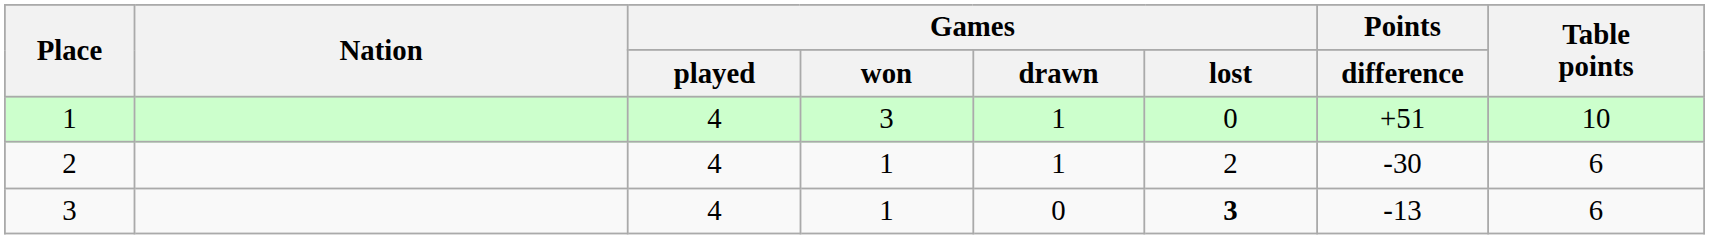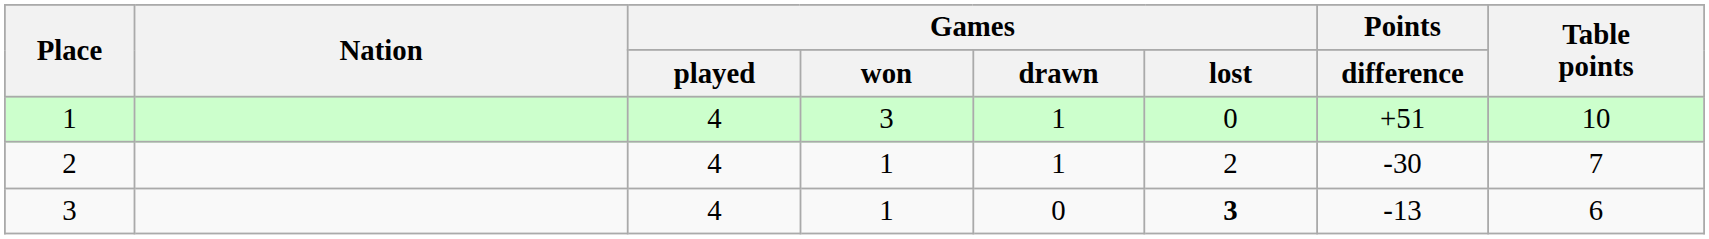(1596, 164) 6 -> (1596, 164) 7
